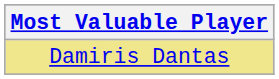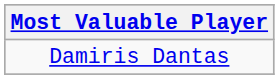(139, 57) khaki background -> (139, 57) no background
